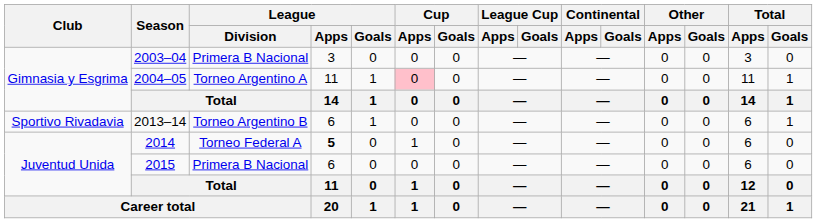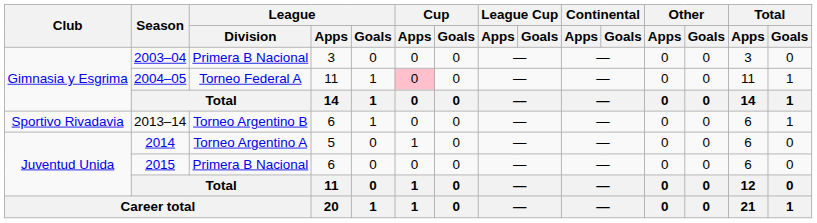(250, 79) Torneo Argentino A -> (250, 79) Torneo Federal A
(250, 143) Torneo Federal A -> (250, 143) Torneo Argentino A
(331, 143) bold -> (331, 143) normal
